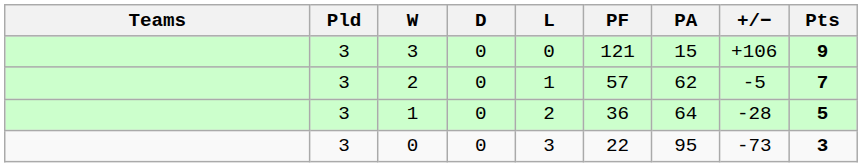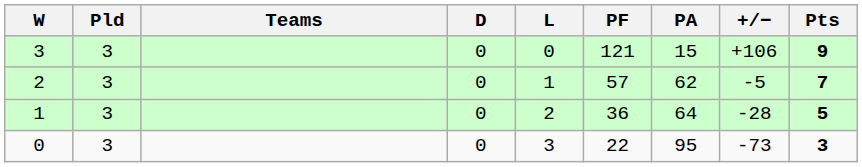columns swapped: (157, 20) <-> (412, 20)
